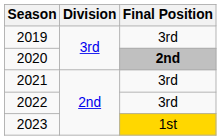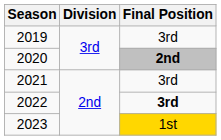(168, 102) normal -> (168, 102) bold
